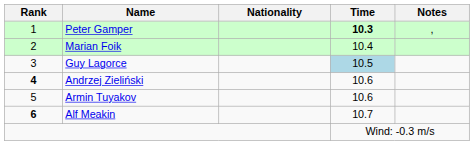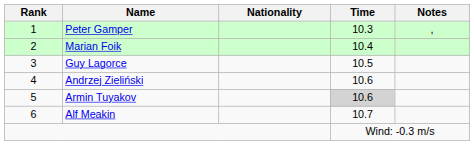(363, 30) bold -> (363, 30) normal
(363, 64) lightblue background -> (363, 64) no background
(34, 81) bold -> (34, 81) normal
(363, 98) no background -> (363, 98) lightgrey background
(34, 115) bold -> (34, 115) normal
